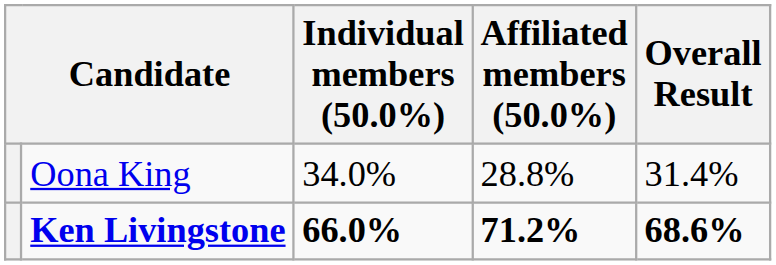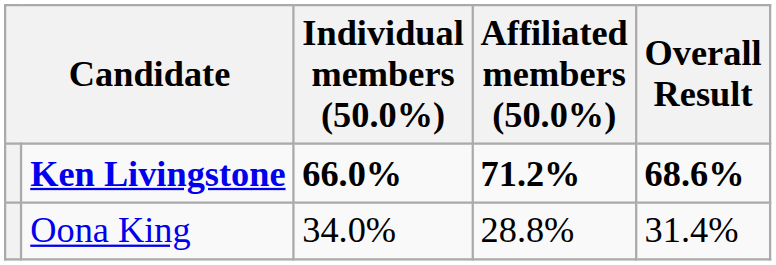rows swapped: (158, 230) <-> (110, 172)
